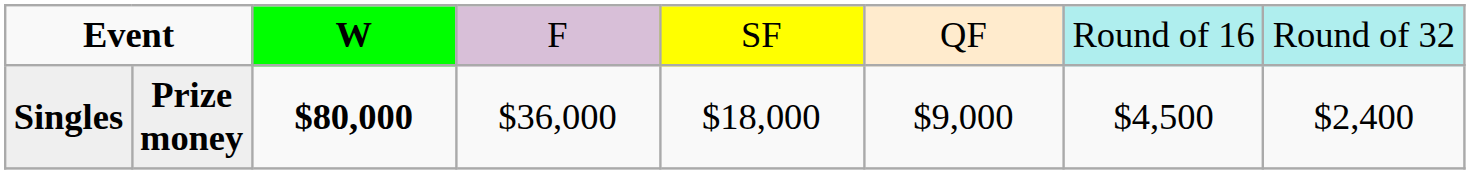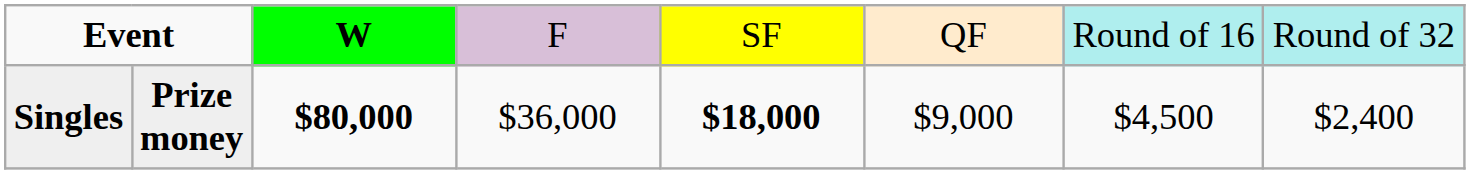(761, 116) normal -> (761, 116) bold
